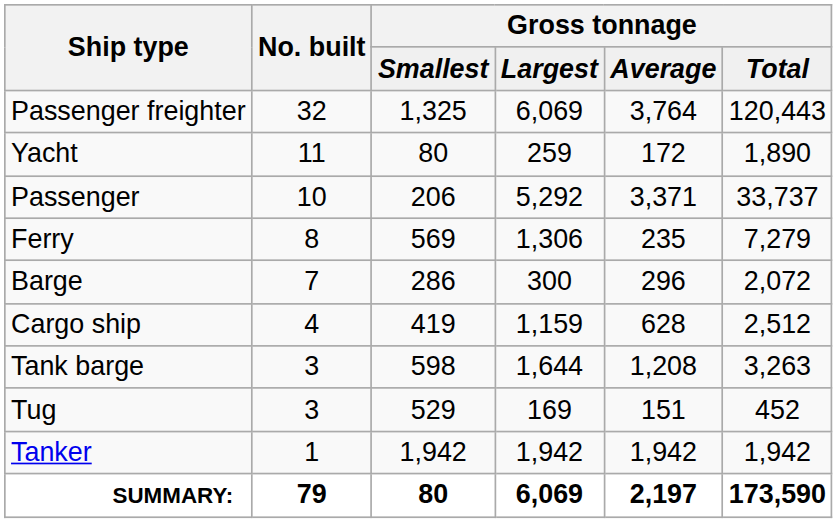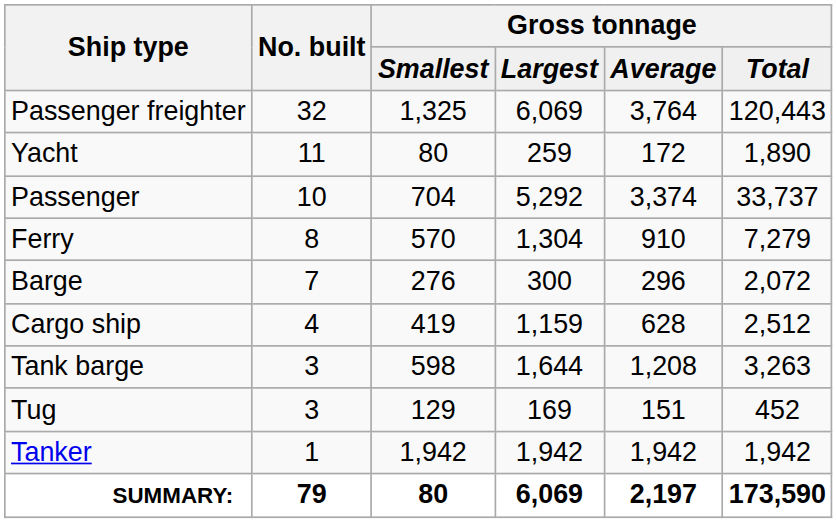(433, 196) 206 -> (433, 196) 704
(663, 196) 3,371 -> (663, 196) 3,374
(433, 238) 569 -> (433, 238) 570
(549, 238) 1,306 -> (549, 238) 1,304
(663, 238) 235 -> (663, 238) 910
(433, 281) 286 -> (433, 281) 276
(433, 409) 529 -> (433, 409) 129
